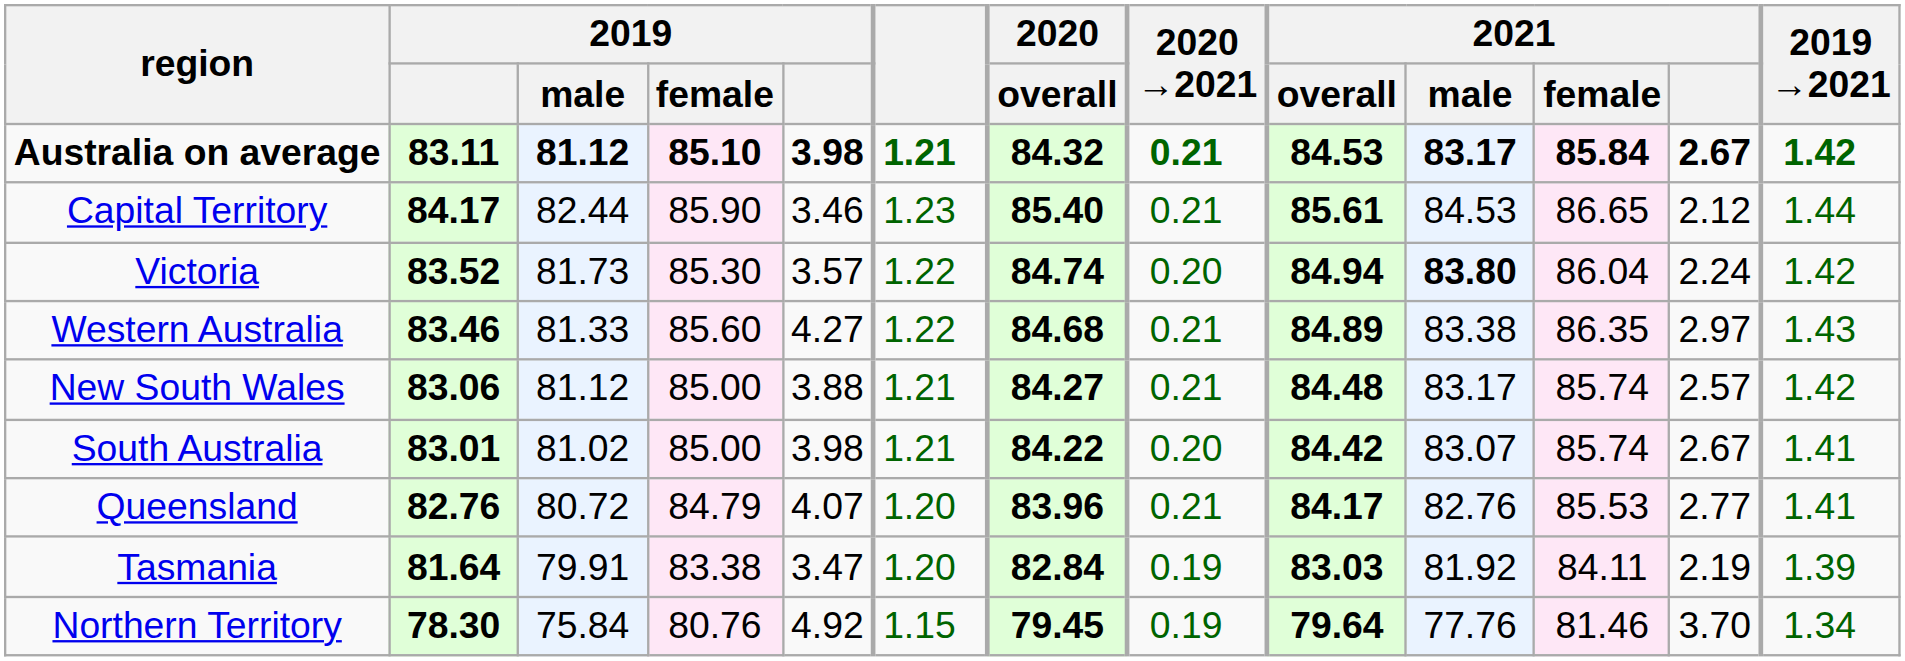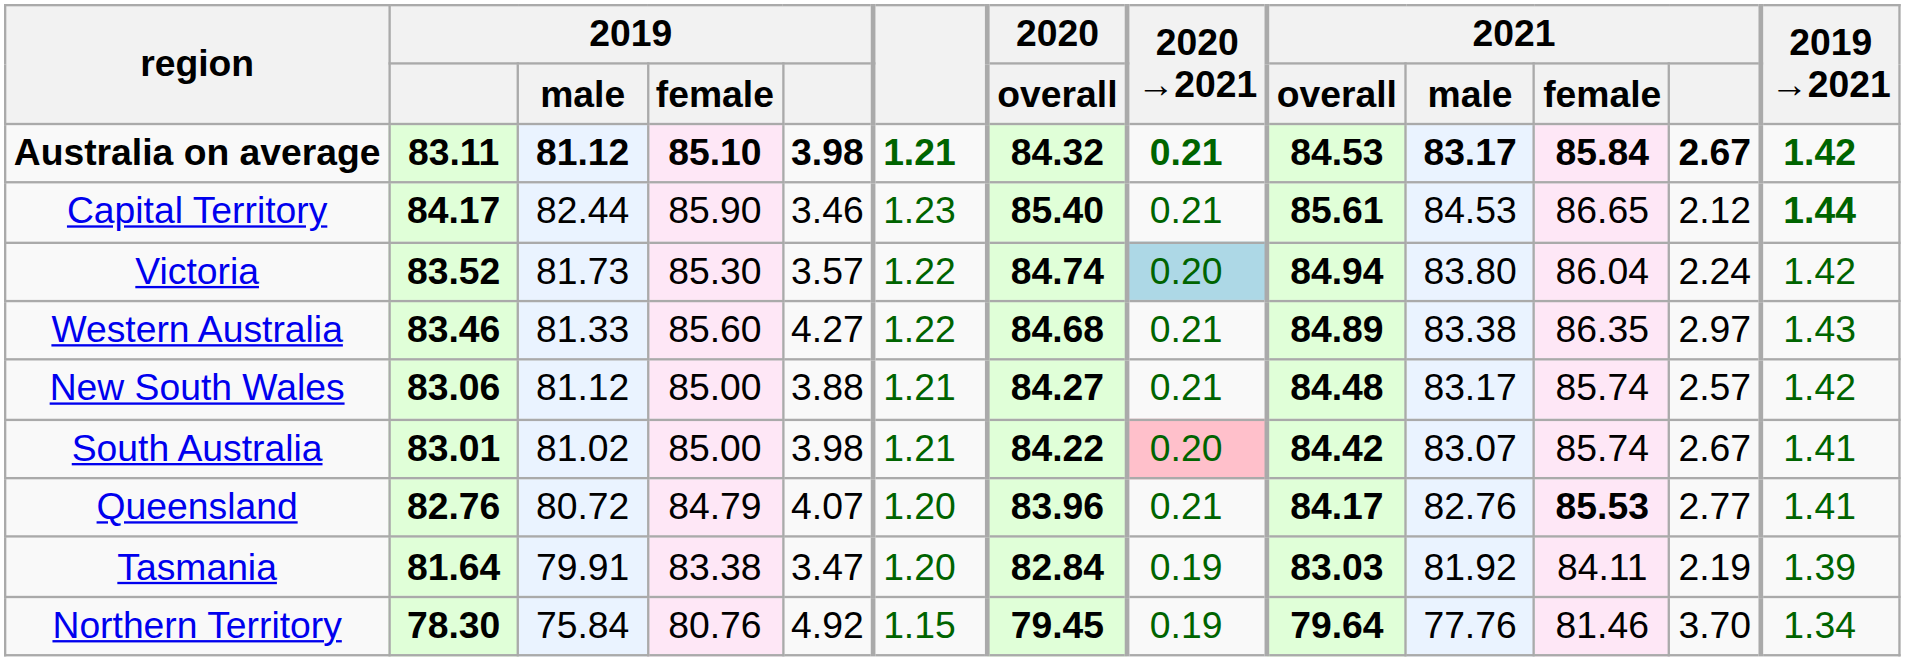(1820, 211) normal -> (1820, 211) bold
(1186, 270) no background -> (1186, 270) lightblue background
(1470, 270) bold -> (1470, 270) normal
(1186, 447) no background -> (1186, 447) pink background
(1602, 507) normal -> (1602, 507) bold
